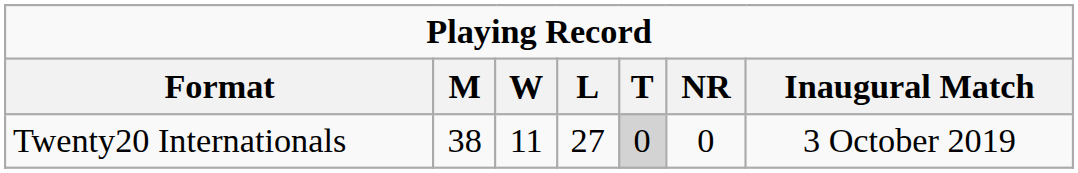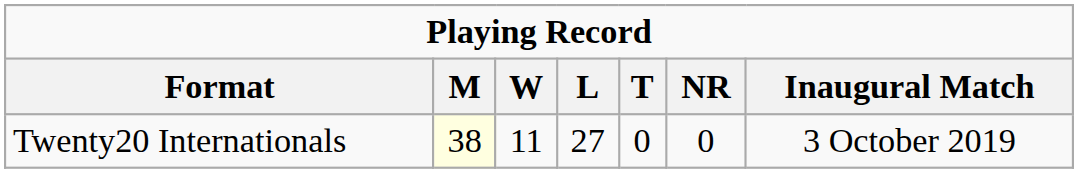(465, 140) no background -> (465, 140) lightyellow background
(642, 140) lightgrey background -> (642, 140) no background
